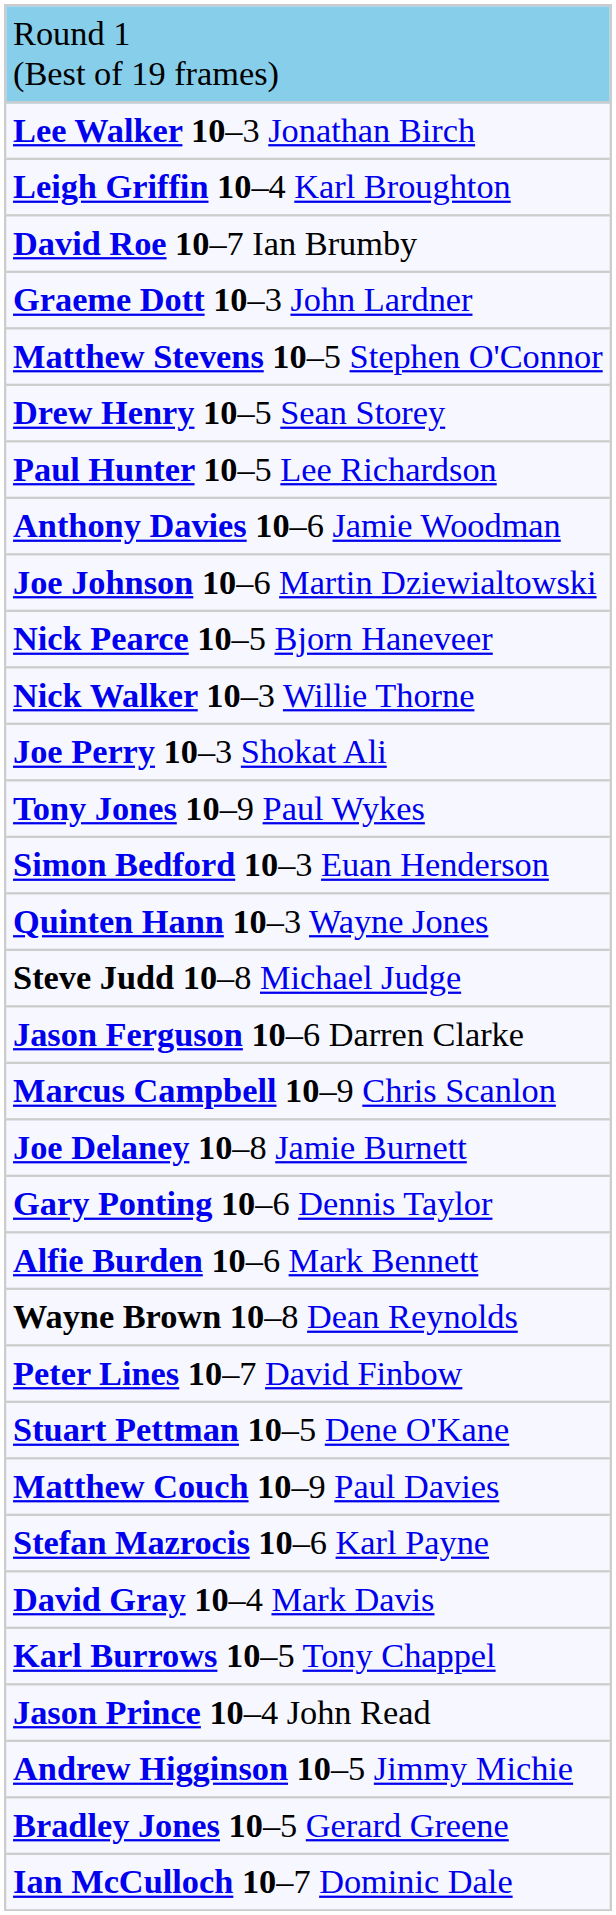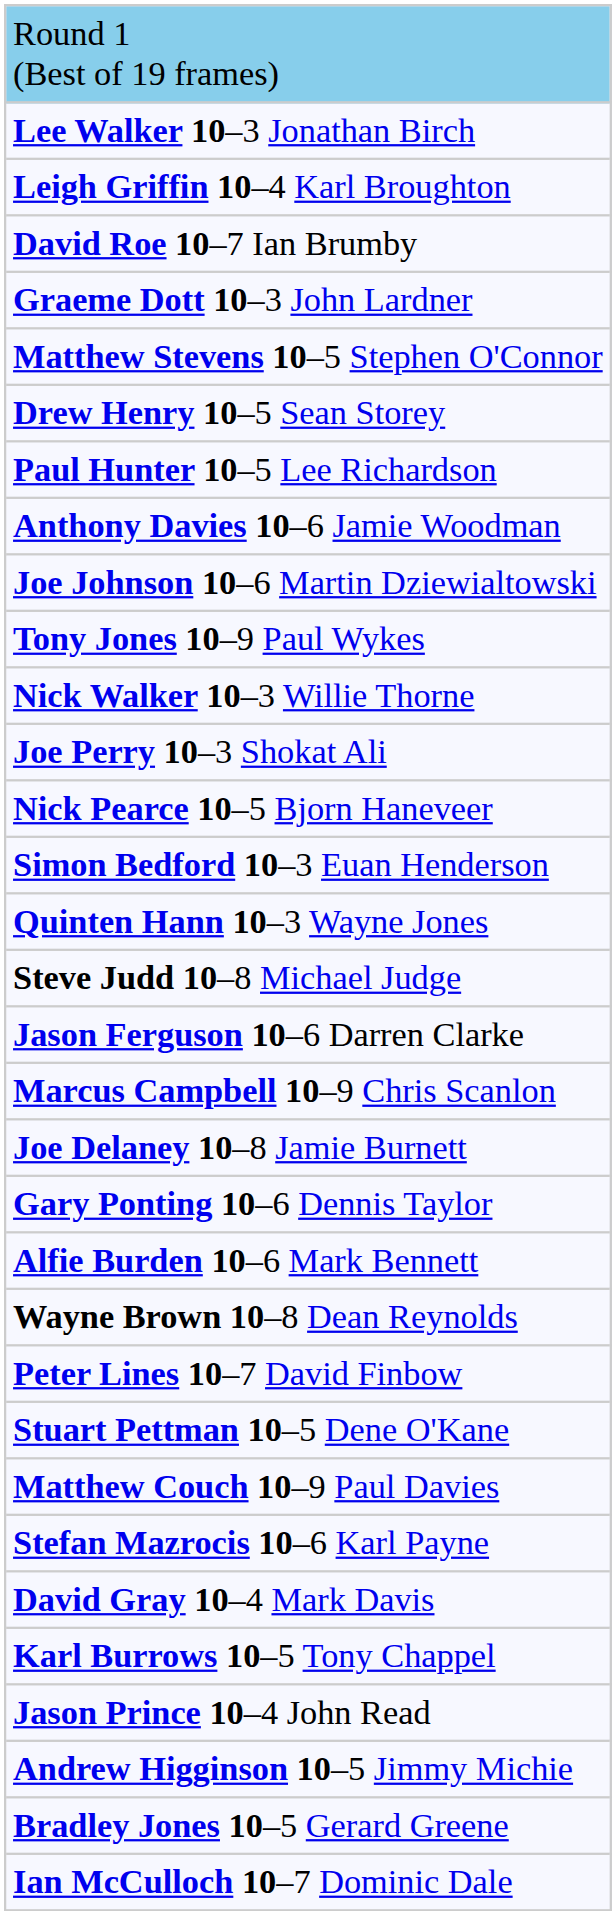(253, 638) Nick Pearce 10–5 Bjorn Haneveer -> (219, 638) Tony Jones 10–9 Paul Wykes
(219, 807) Tony Jones 10–9 Paul Wykes -> (253, 807) Nick Pearce 10–5 Bjorn Haneveer
